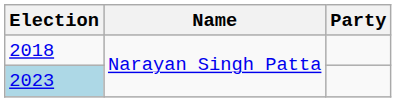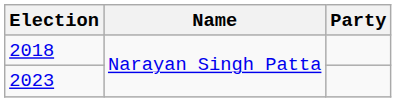(32, 81) lightblue background -> (32, 81) no background
